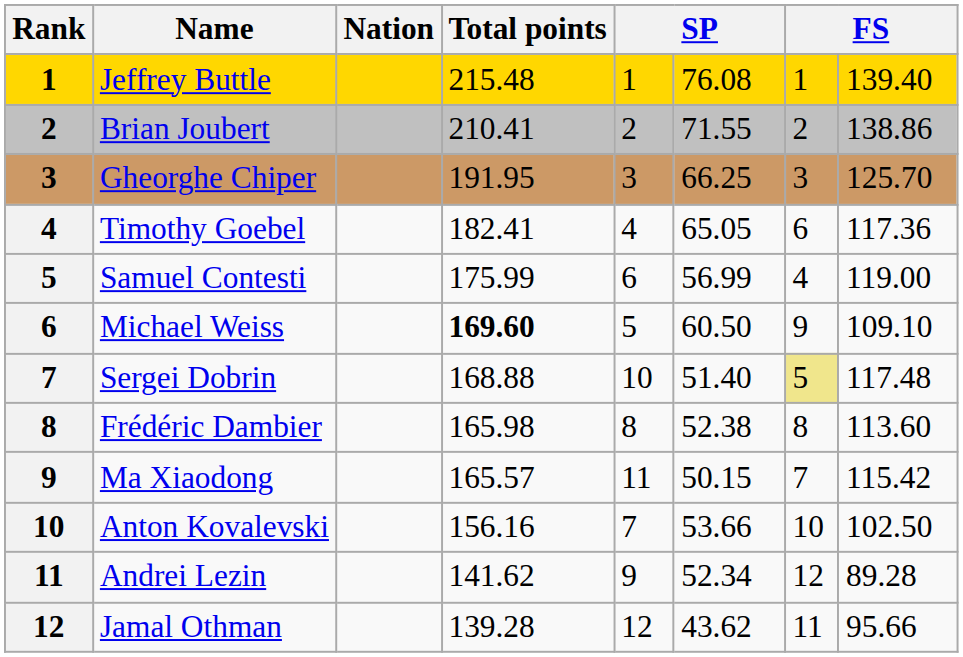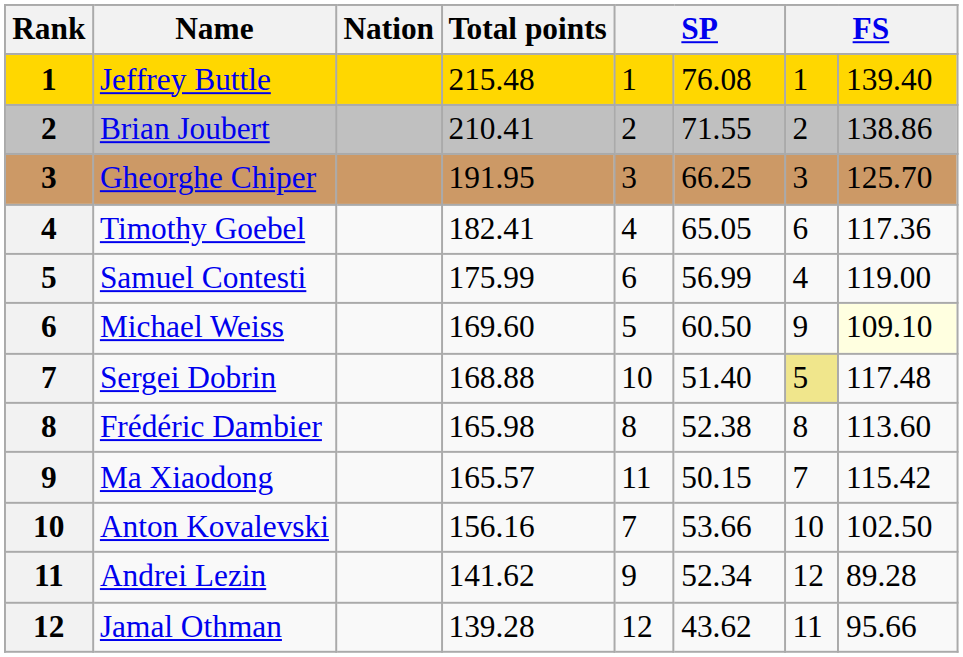(492, 327) bold -> (492, 327) normal
(889, 327) no background -> (889, 327) lightyellow background
